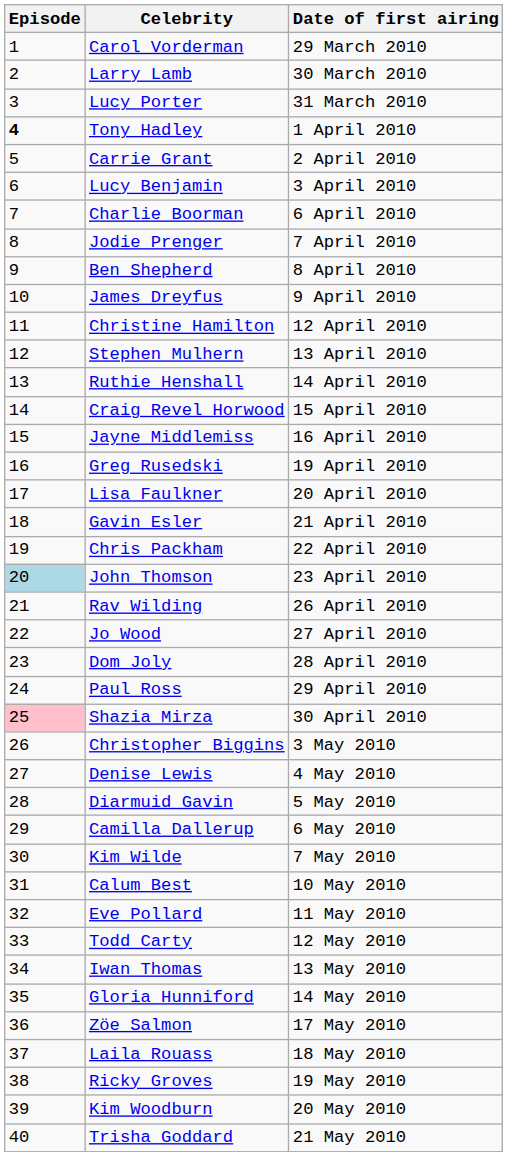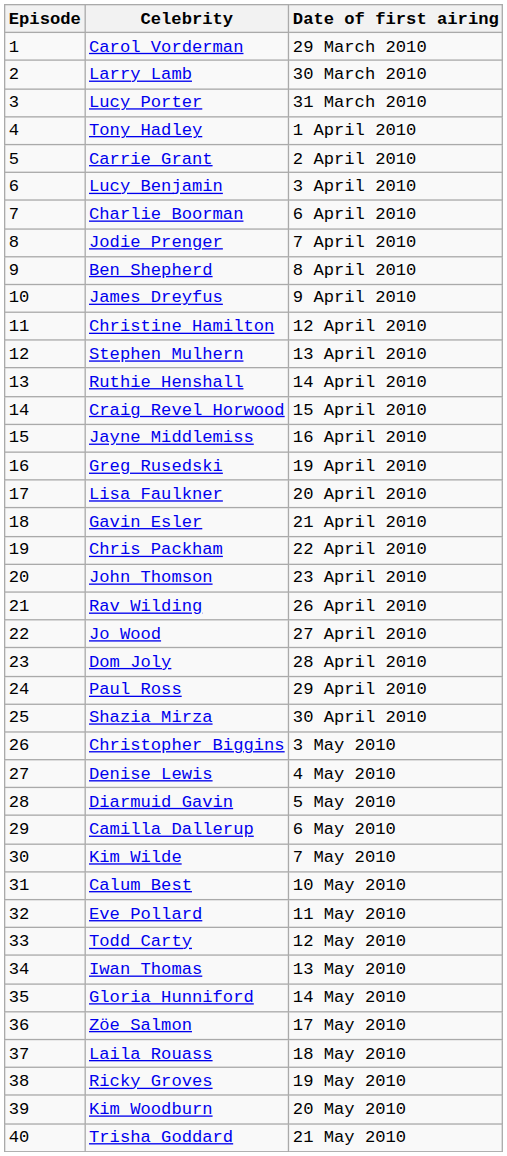(14, 131) bold -> (14, 131) normal
(19, 578) lightblue background -> (19, 578) no background
(19, 718) pink background -> (19, 718) no background
